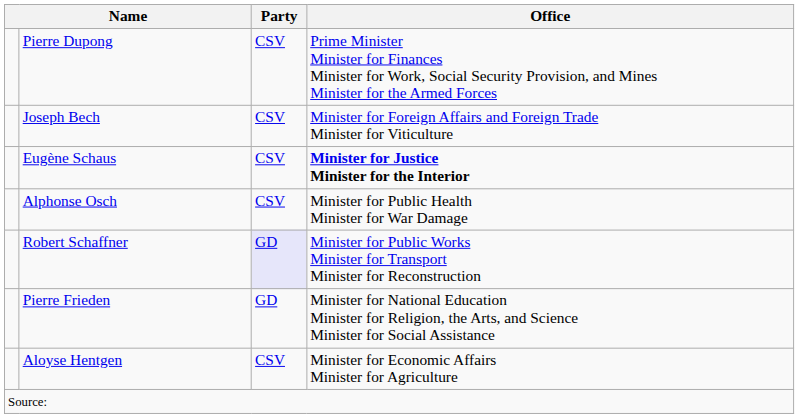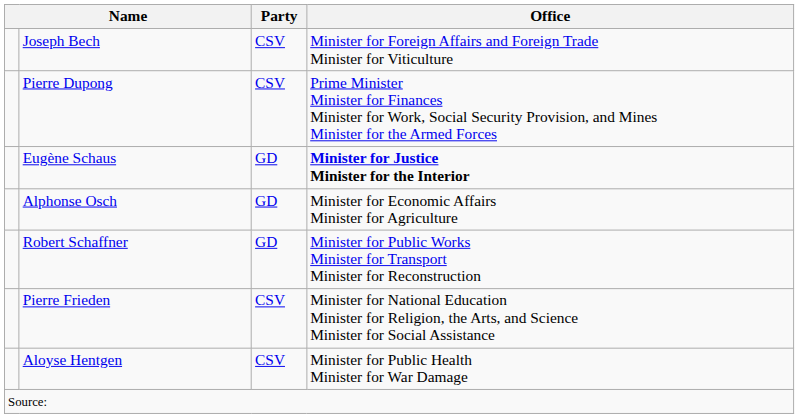rows swapped: (68, 41) <-> (61, 117)
(270, 158) CSV -> (266, 158) GD
(270, 200) CSV -> (266, 200) GD
(391, 209) Minister for Public Health Minister for War Damage -> (403, 209) Minister for Economic Affairs Minister for Agriculture
(266, 242) lavender background -> (266, 242) no background
(266, 301) GD -> (270, 301) CSV
(403, 368) Minister for Economic Affairs Minister for Agriculture -> (391, 368) Minister for Public Health Minister for War Damage
